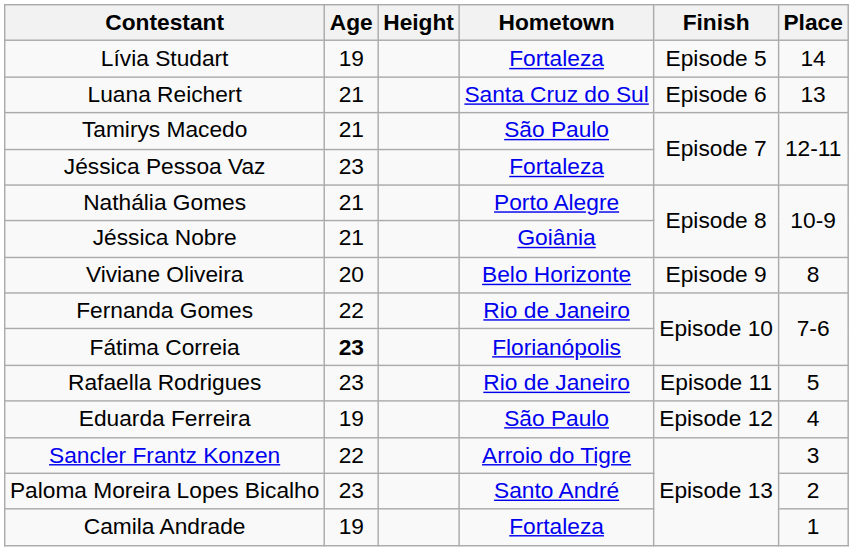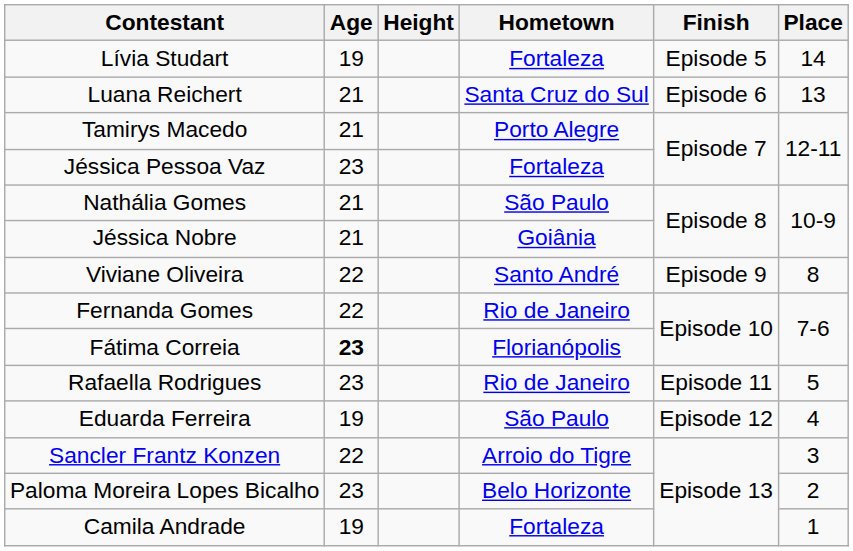(557, 130) São Paulo -> (557, 130) Porto Alegre
(557, 202) Porto Alegre -> (557, 202) São Paulo
(351, 274) 20 -> (351, 274) 22
(557, 274) Belo Horizonte -> (557, 274) Santo André
(557, 490) Santo André -> (557, 490) Belo Horizonte
